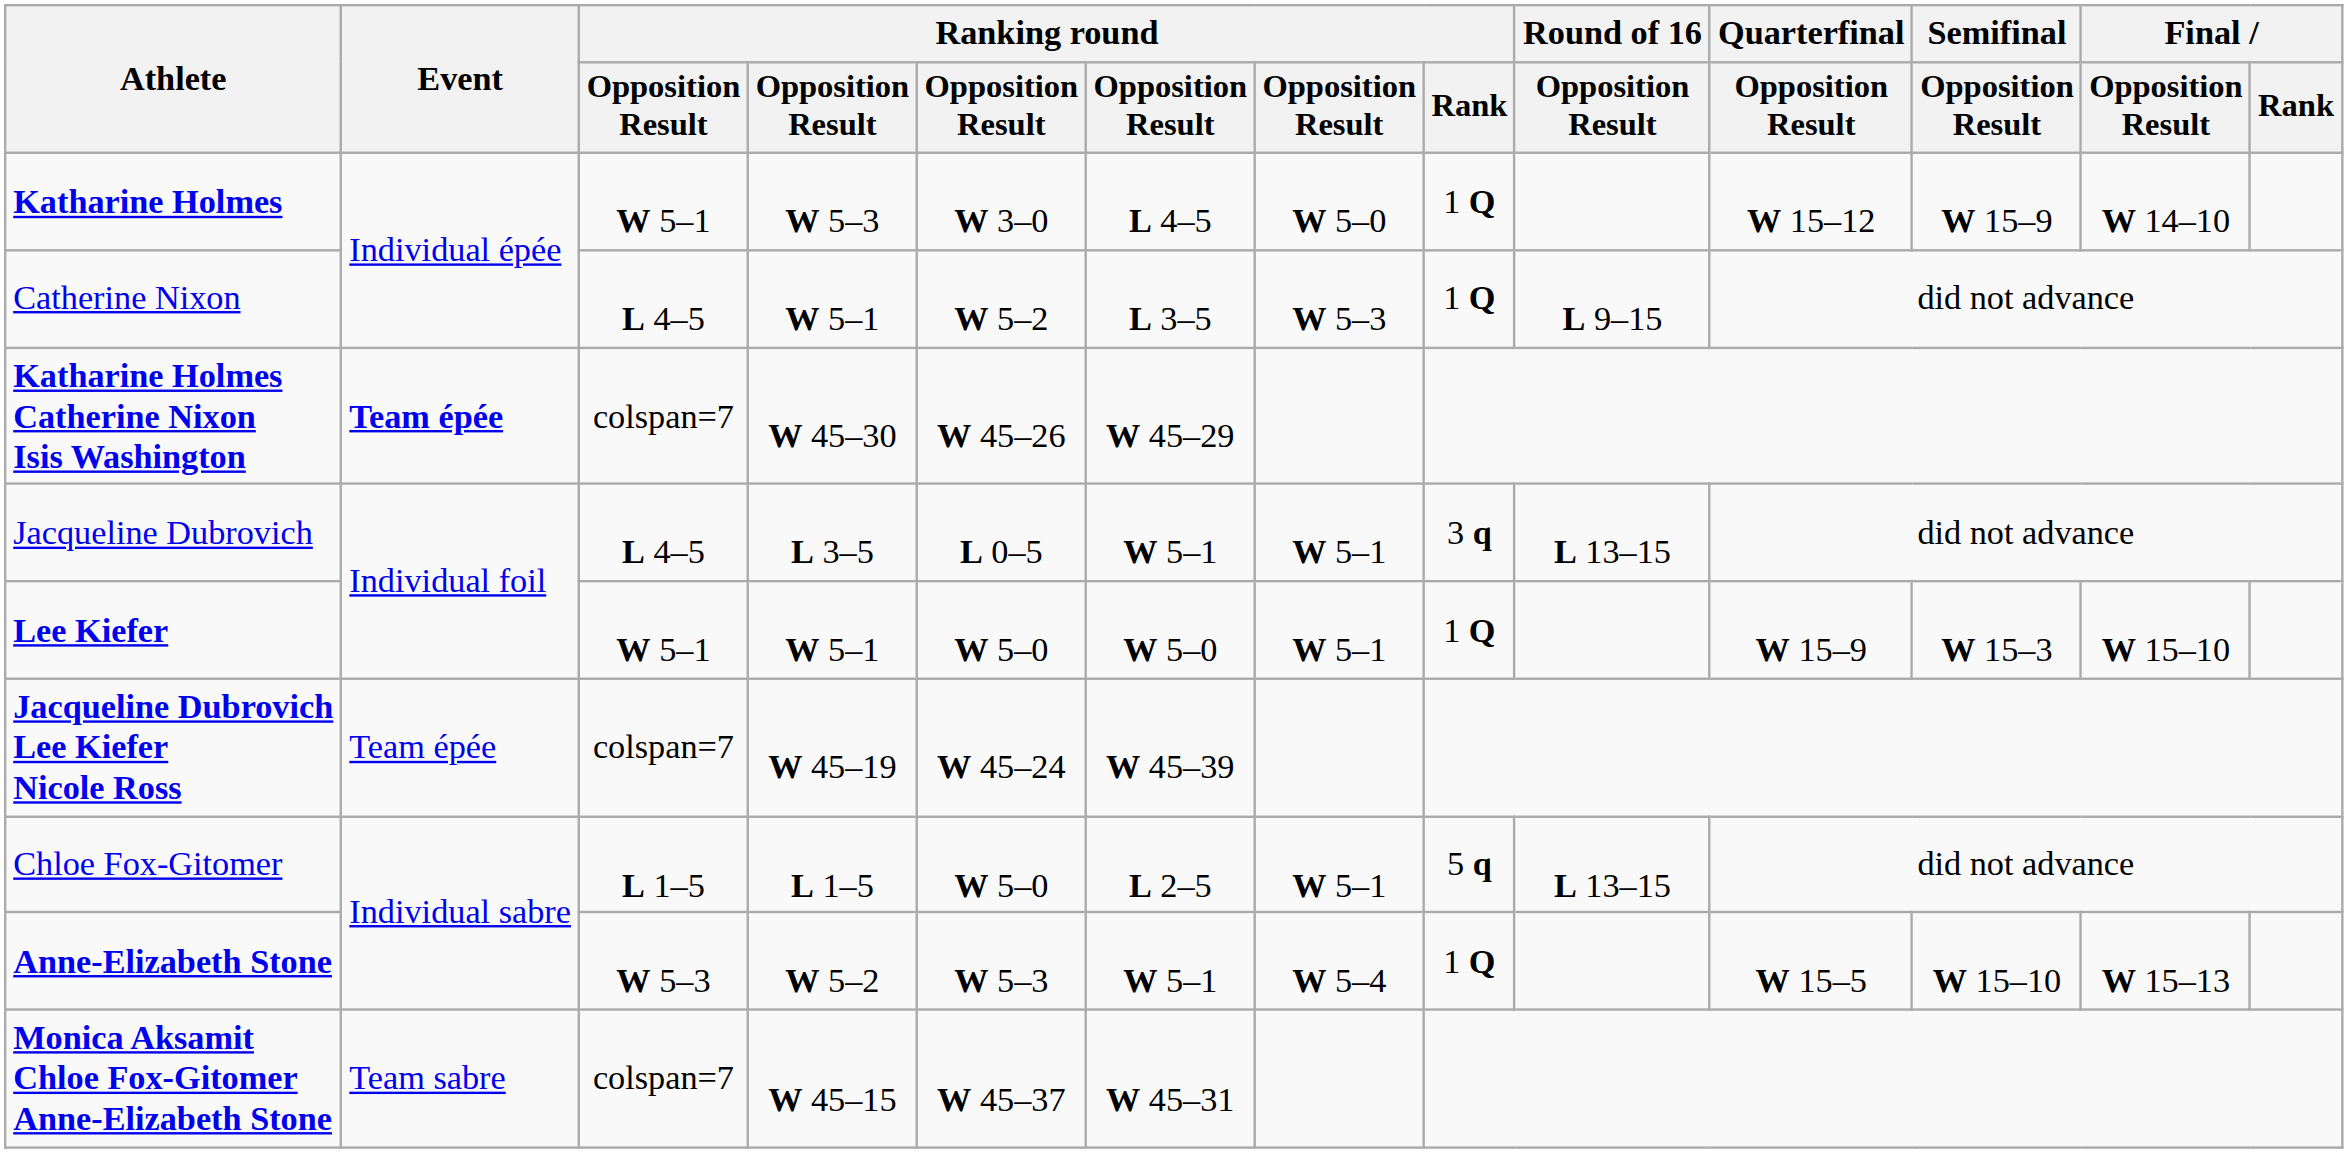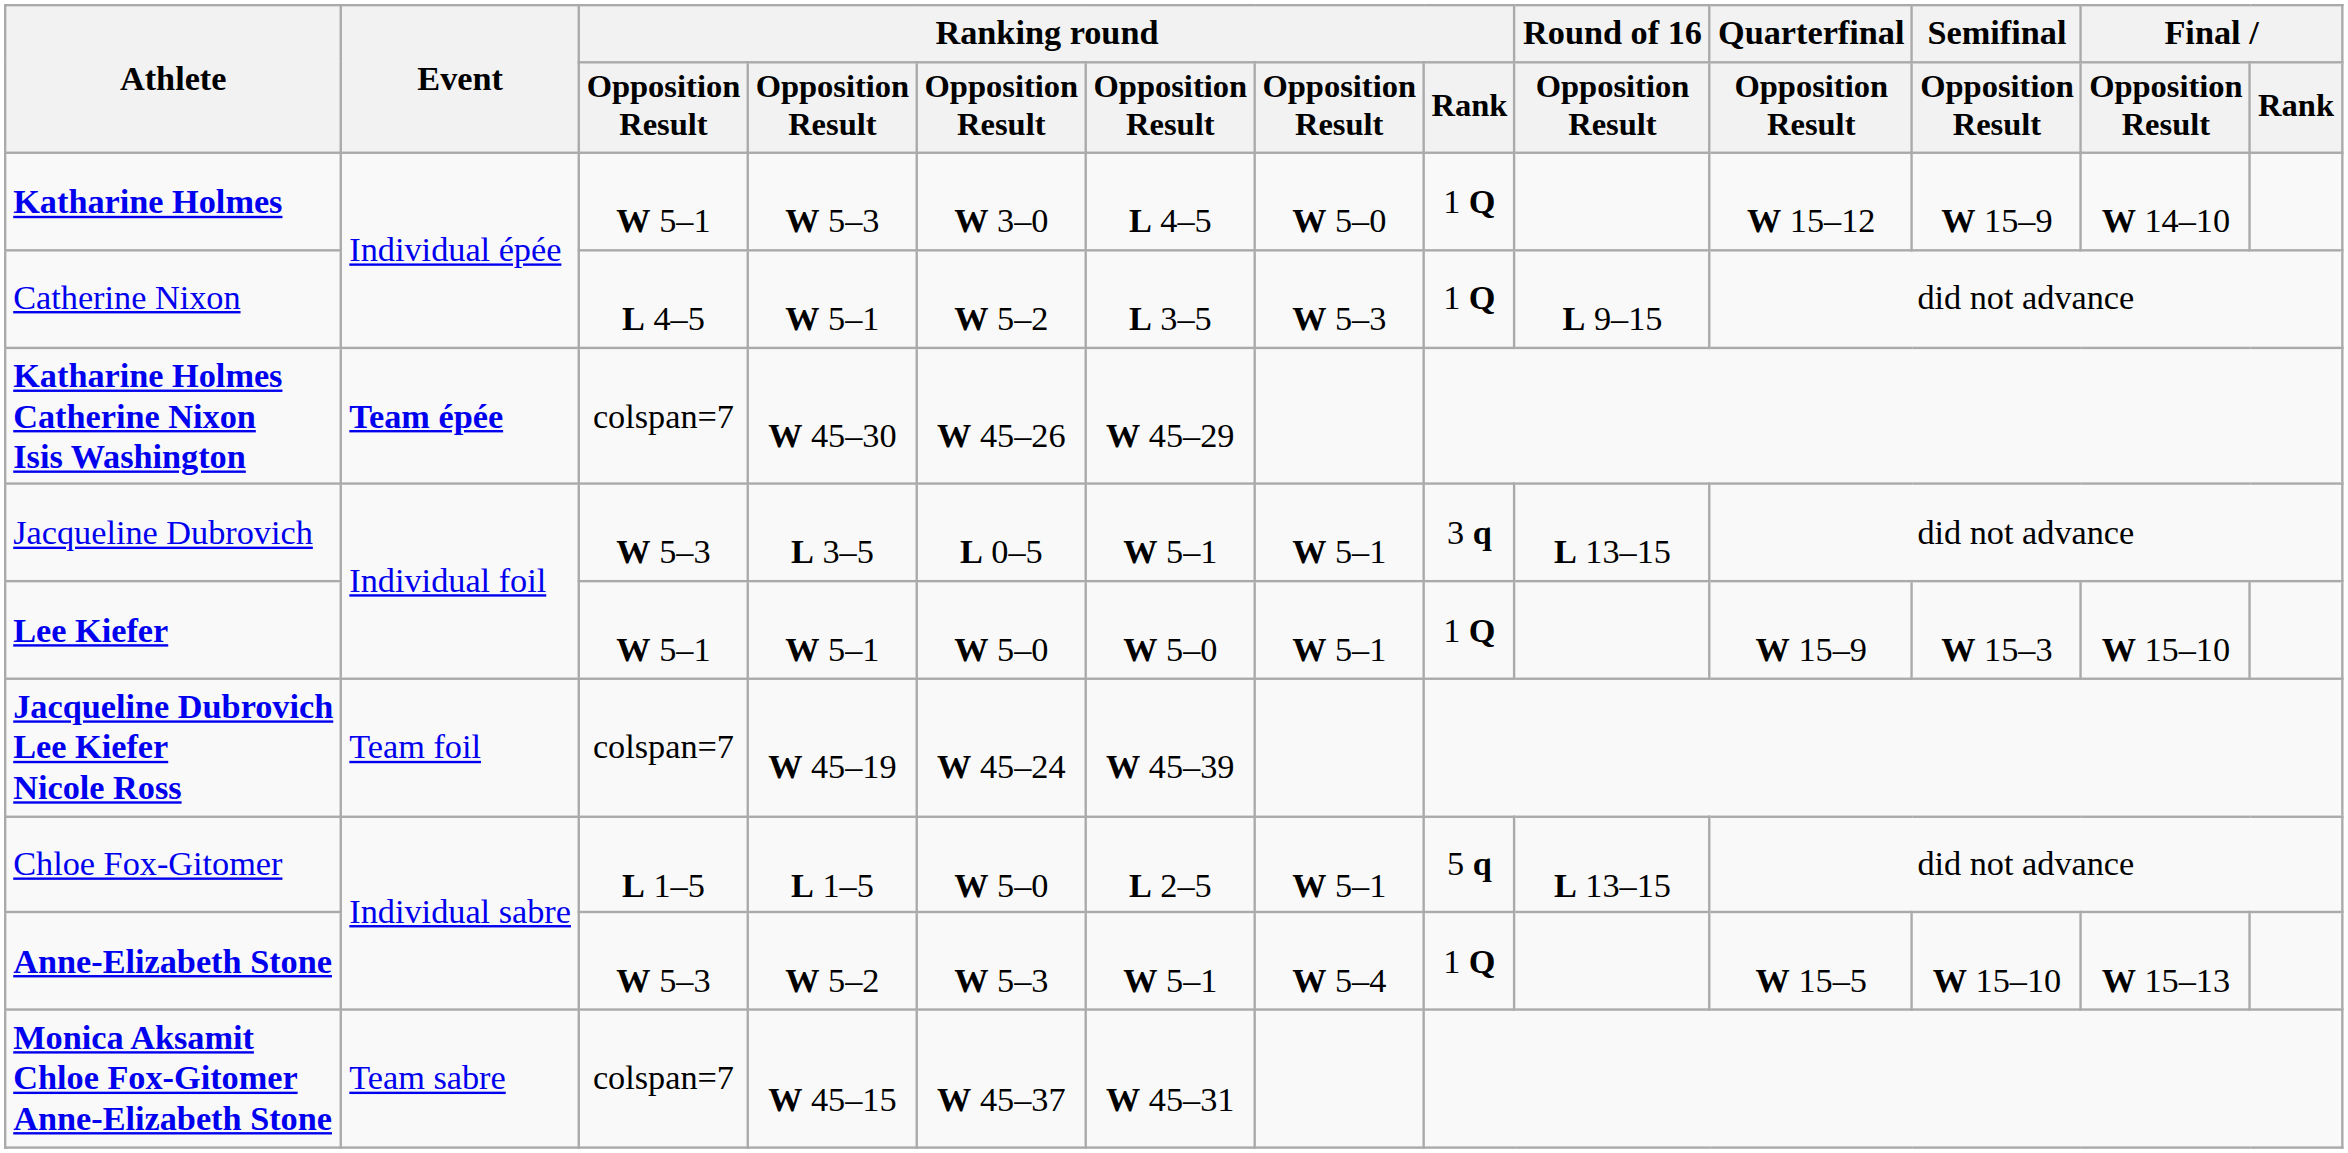(663, 553) L 4–5 -> (663, 553) W 5–3
(423, 747) Team épée -> (415, 747) Team foil
